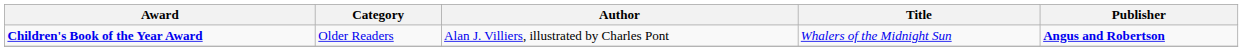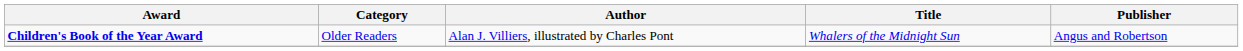(1104, 35) bold -> (1111, 35) normal
